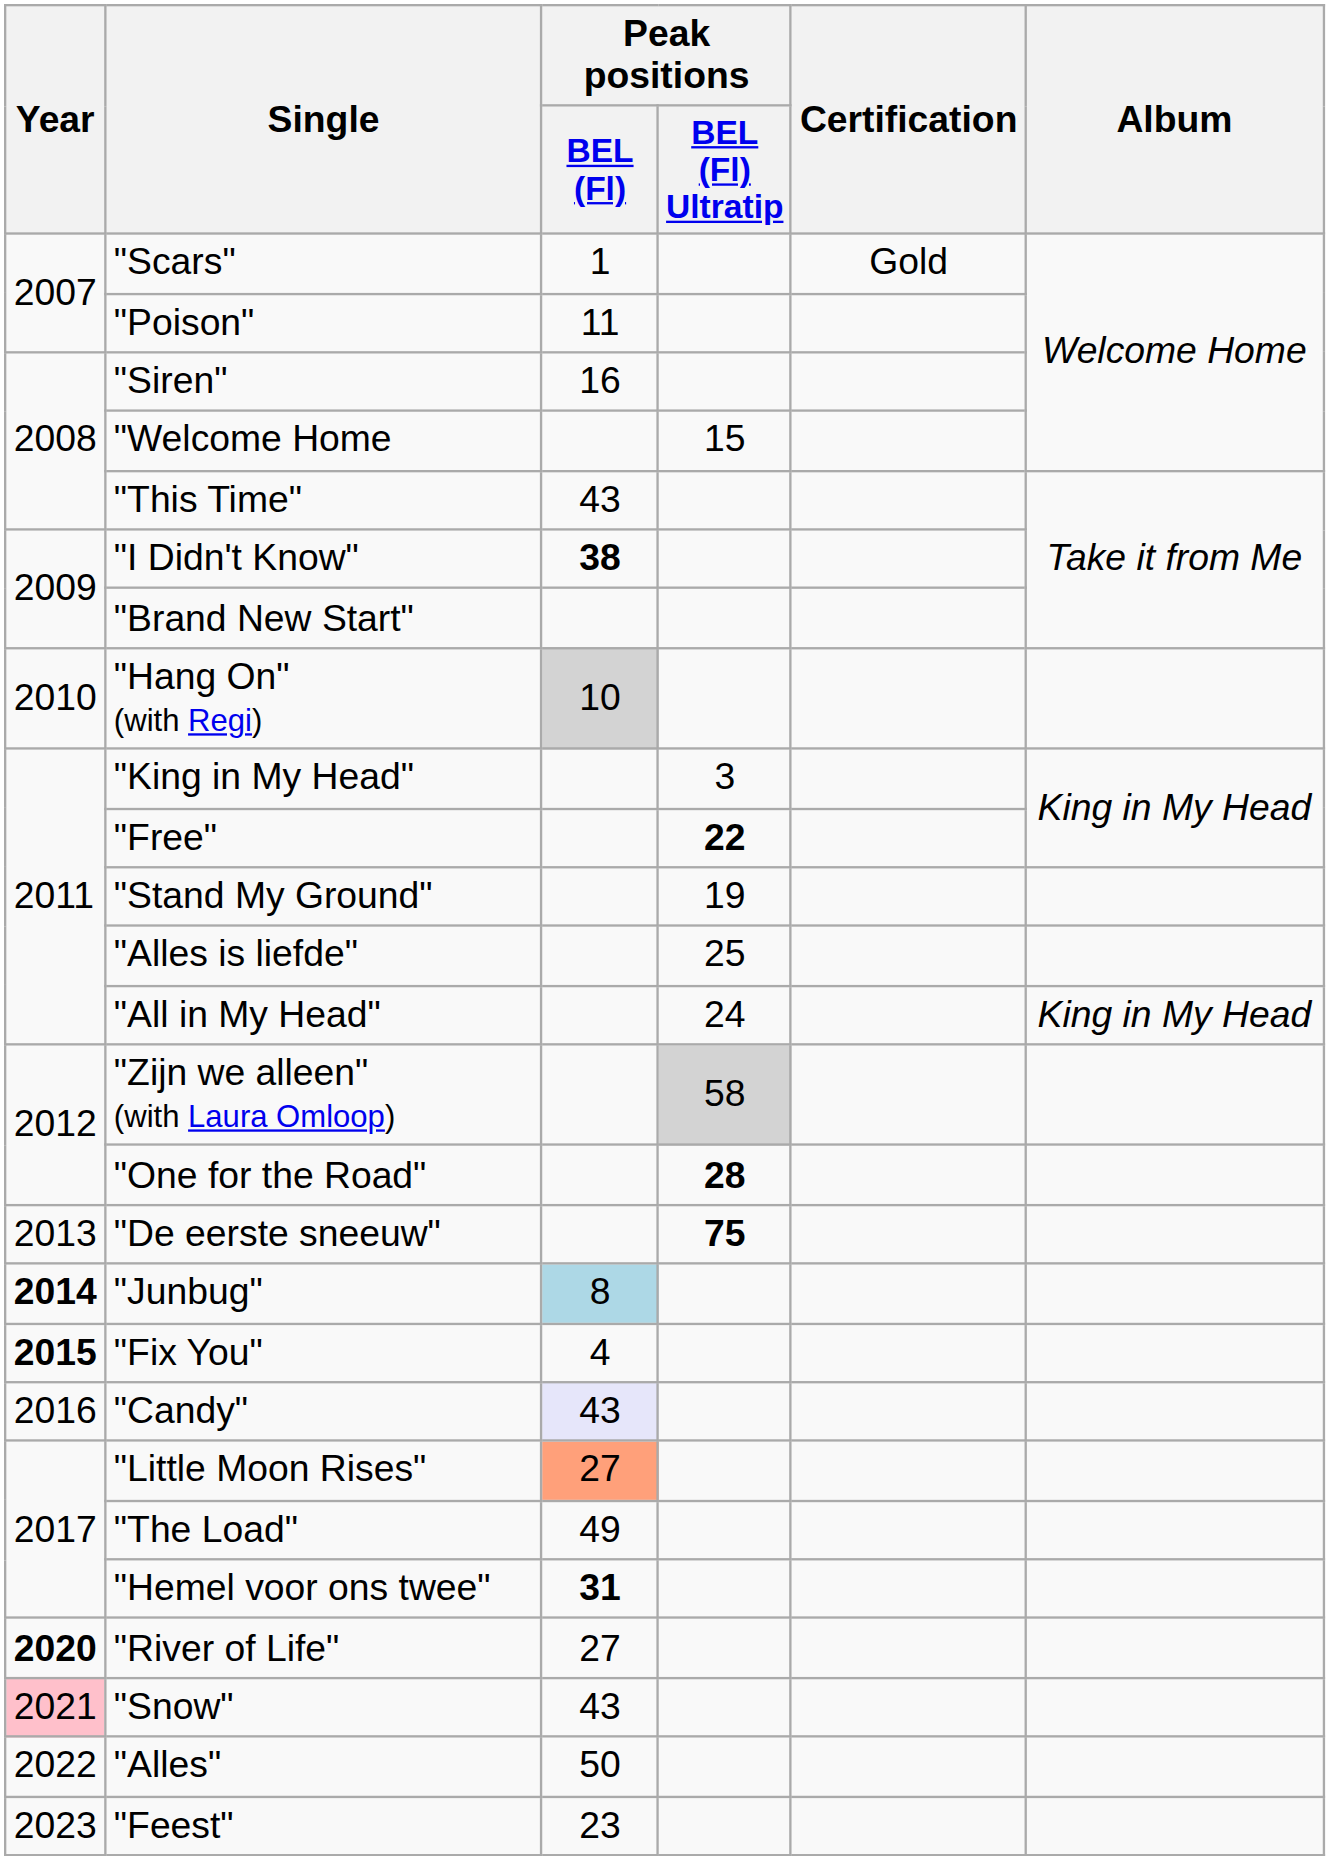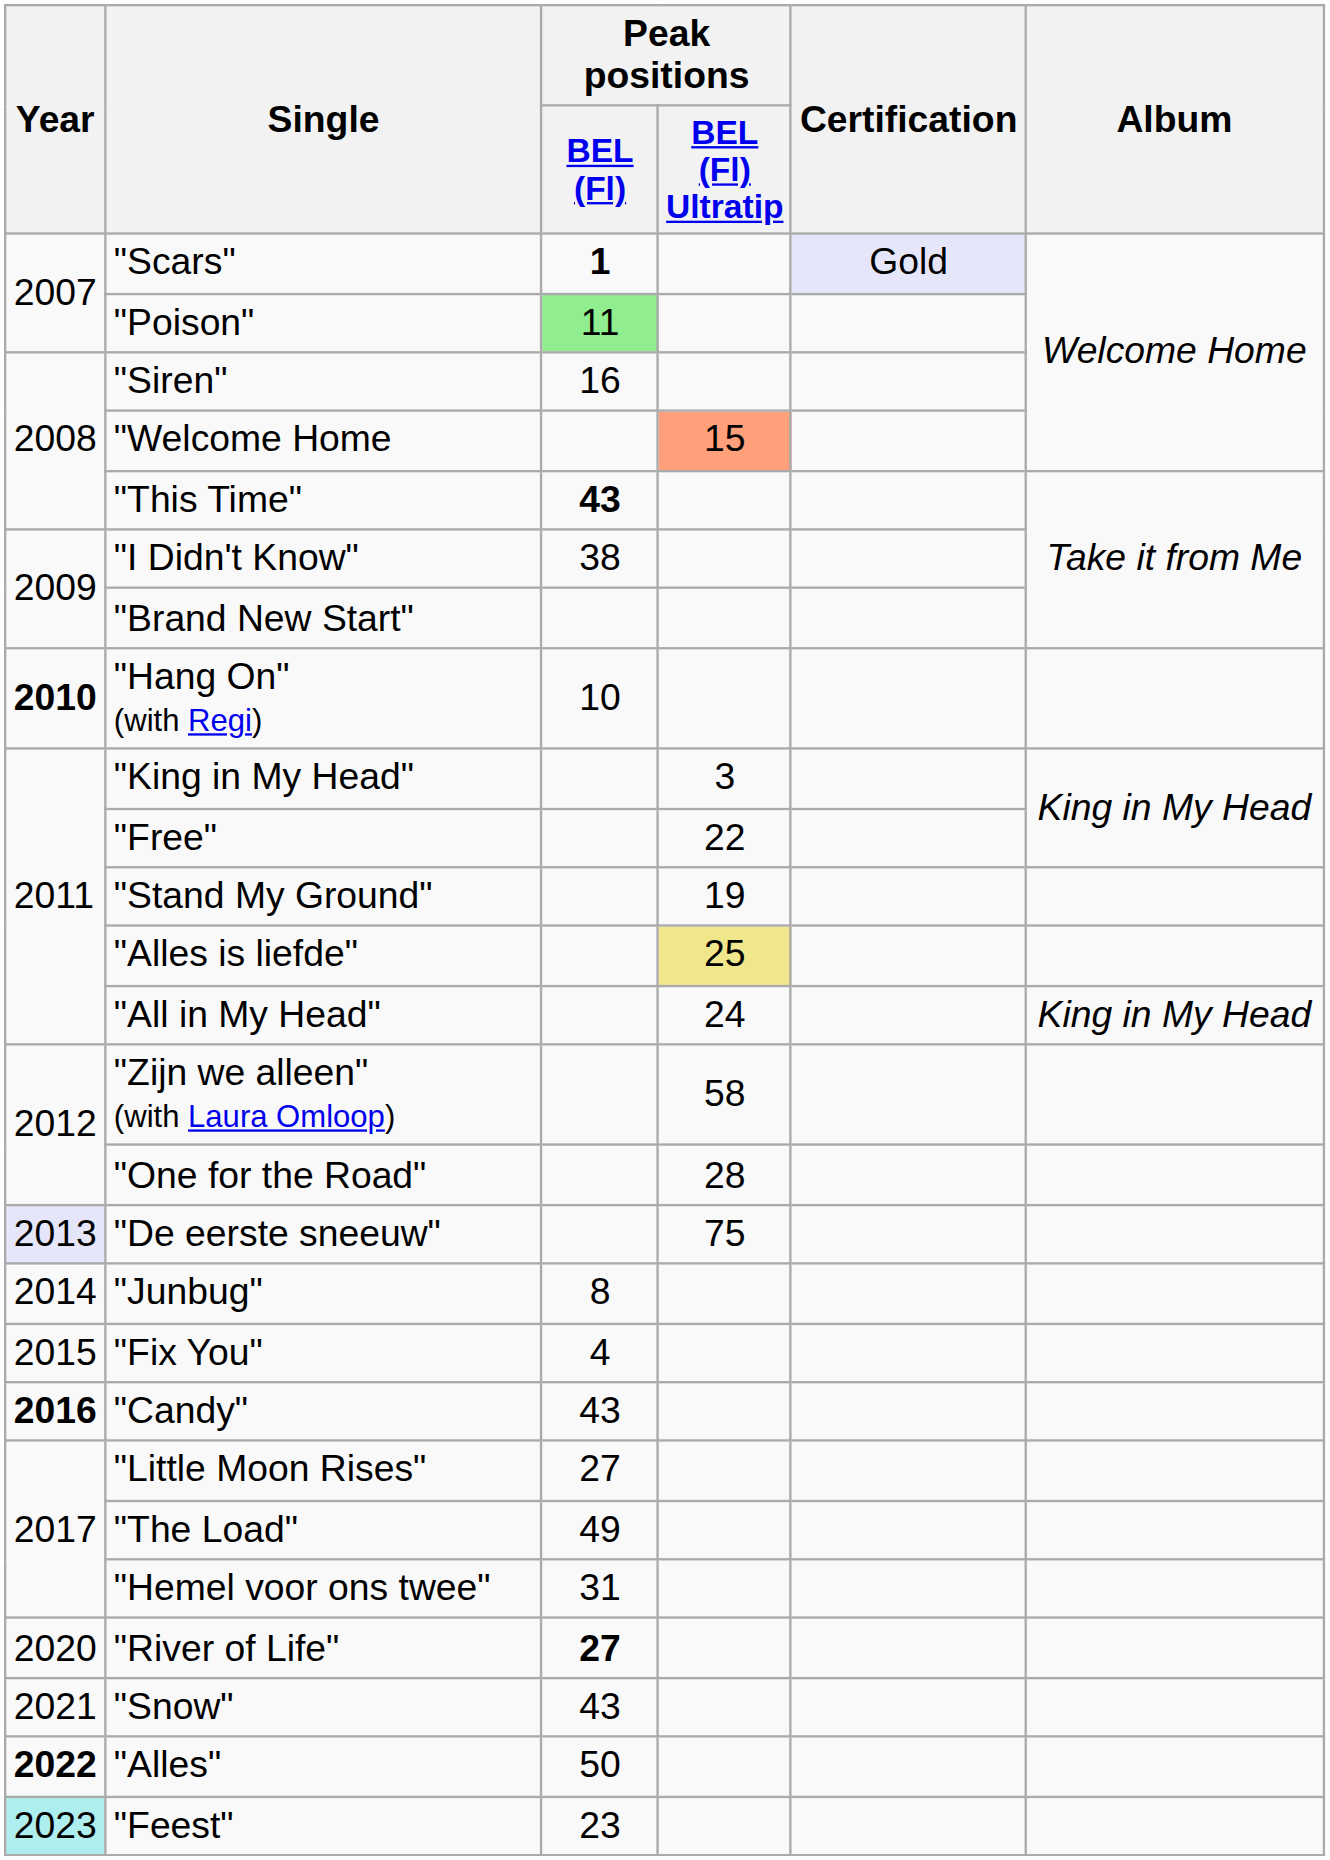(600, 262) normal -> (600, 262) bold
(909, 262) no background -> (909, 262) lavender background
(600, 321) no background -> (600, 321) lightgreen background
(725, 440) no background -> (725, 440) lightsalmon background
(600, 499) normal -> (600, 499) bold
(600, 558) bold -> (600, 558) normal
(55, 697) normal -> (55, 697) bold
(600, 697) lightgrey background -> (600, 697) no background
(725, 836) bold -> (725, 836) normal
(725, 954) no background -> (725, 954) khaki background
(725, 1094) lightgrey background -> (725, 1094) no background
(725, 1174) bold -> (725, 1174) normal
(55, 1233) no background -> (55, 1233) lavender background
(725, 1233) bold -> (725, 1233) normal
(55, 1292) bold -> (55, 1292) normal
(600, 1292) lightblue background -> (600, 1292) no background
(55, 1351) bold -> (55, 1351) normal
(55, 1410) normal -> (55, 1410) bold
(600, 1410) lavender background -> (600, 1410) no background
(600, 1469) lightsalmon background -> (600, 1469) no background
(600, 1588) bold -> (600, 1588) normal
(55, 1647) bold -> (55, 1647) normal
(600, 1647) normal -> (600, 1647) bold
(55, 1706) pink background -> (55, 1706) no background
(55, 1765) normal -> (55, 1765) bold
(55, 1824) no background -> (55, 1824) paleturquoise background
